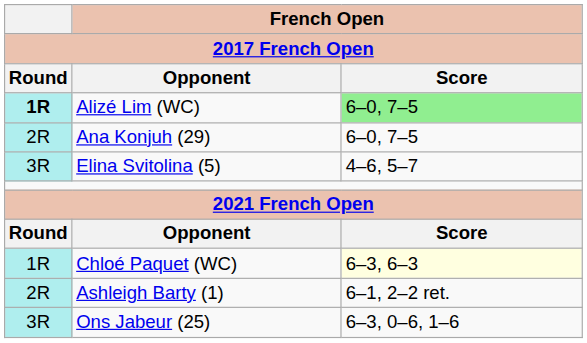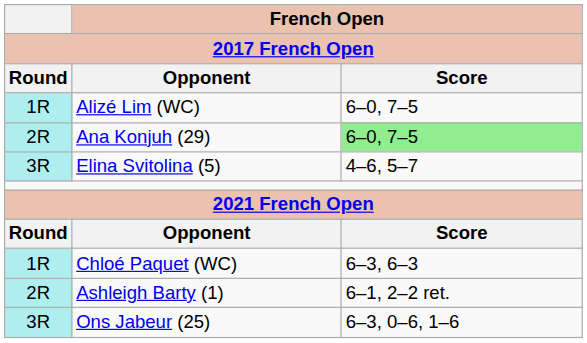(38, 107) bold -> (38, 107) normal
(382, 107) lightgreen background -> (382, 107) no background
(382, 136) no background -> (382, 136) lightgreen background
(382, 263) lightyellow background -> (382, 263) no background
